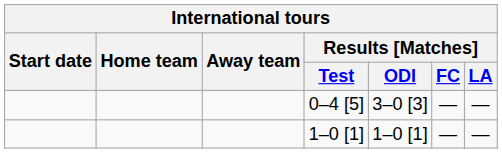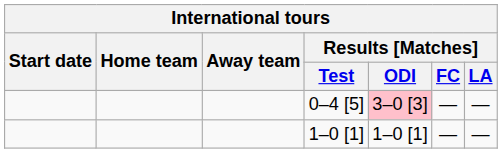(400, 104) no background -> (400, 104) pink background
